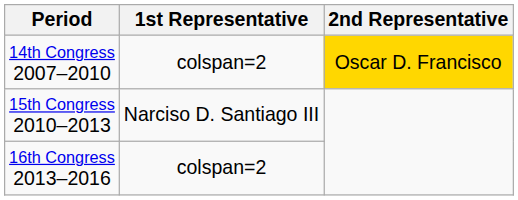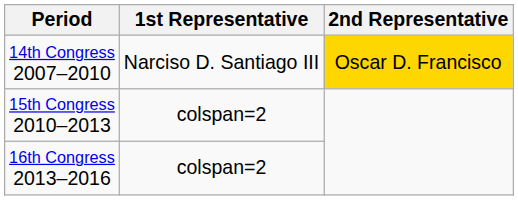(222, 61) colspan=2 -> (222, 61) Narciso D. Santiago III
(222, 114) Narciso D. Santiago III -> (222, 114) colspan=2
